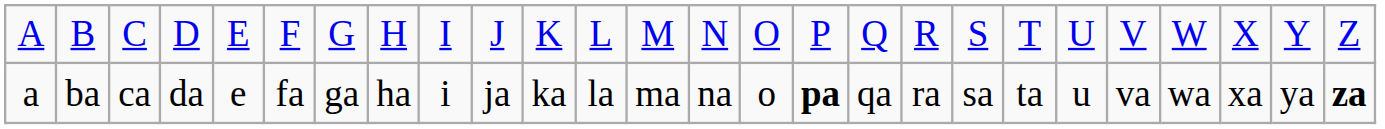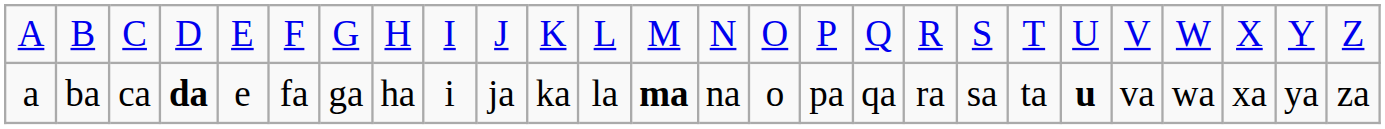(186, 92) normal -> (189, 92) bold
(658, 92) normal -> (664, 92) bold
(821, 92) bold -> (827, 92) normal
(1081, 92) normal -> (1086, 92) bold
(1349, 92) bold -> (1353, 92) normal
